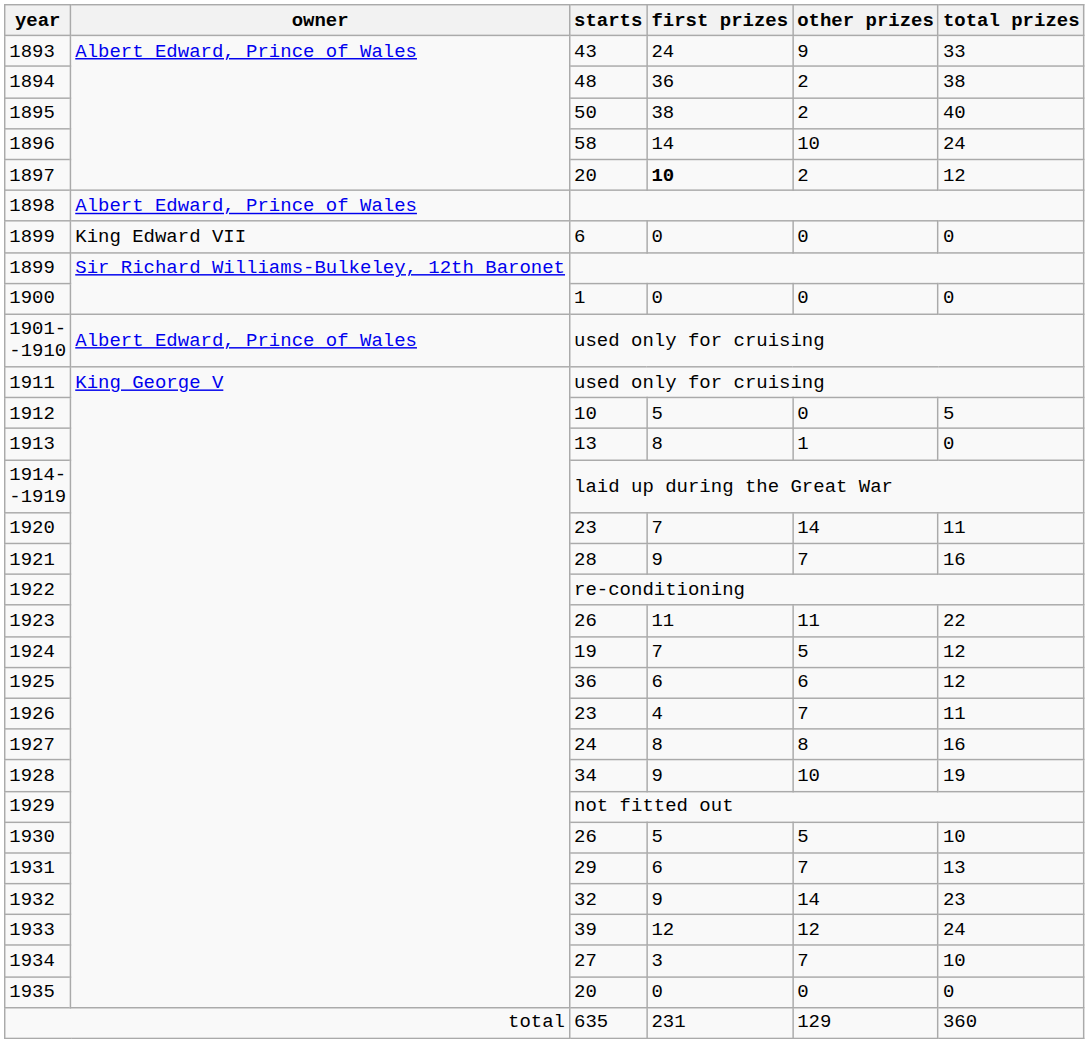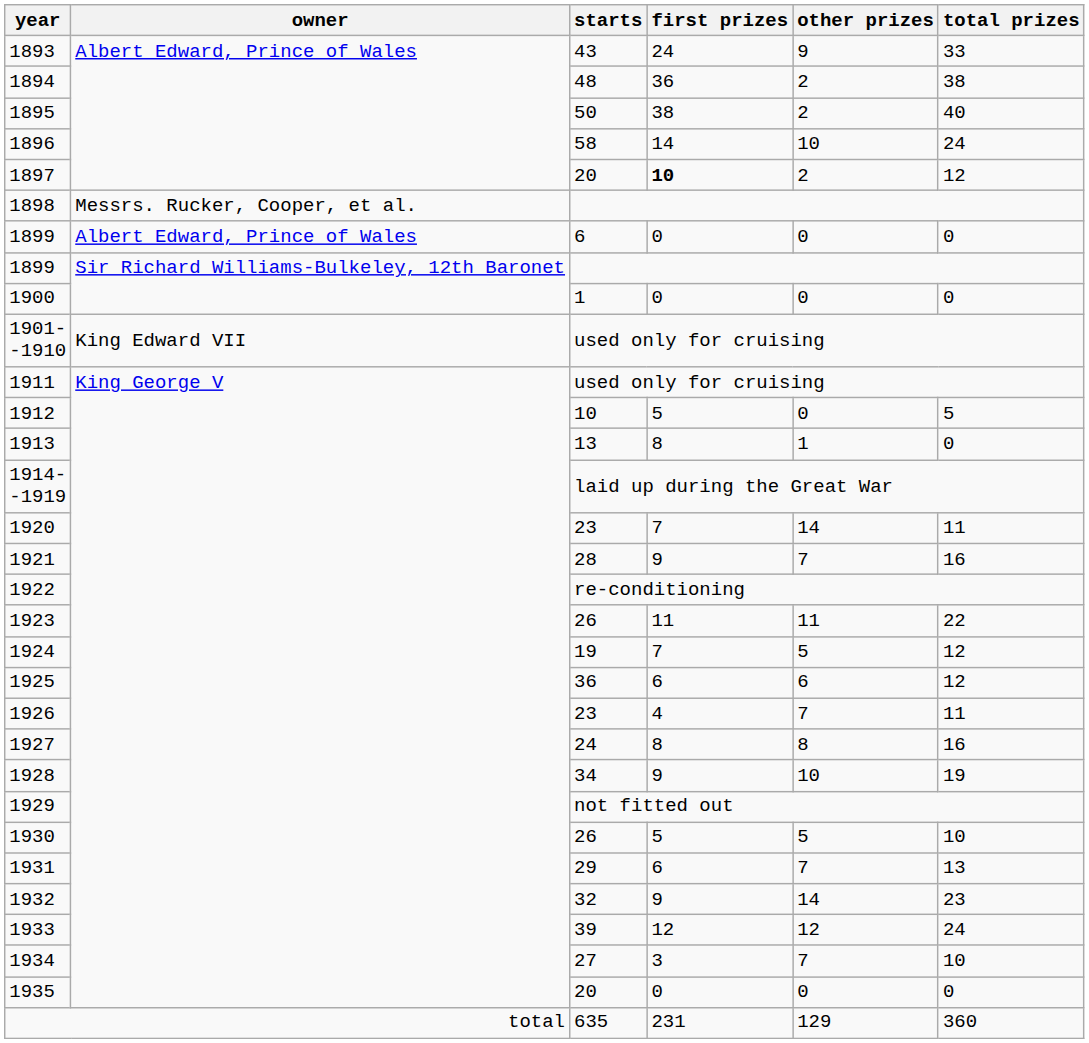(246, 206) Albert Edward, Prince of Wales -> (246, 206) Messrs. Rucker, Cooper, et al.
(161, 237) King Edward VII -> (246, 237) Albert Edward, Prince of Wales
(246, 340) Albert Edward, Prince of Wales -> (161, 340) King Edward VII
